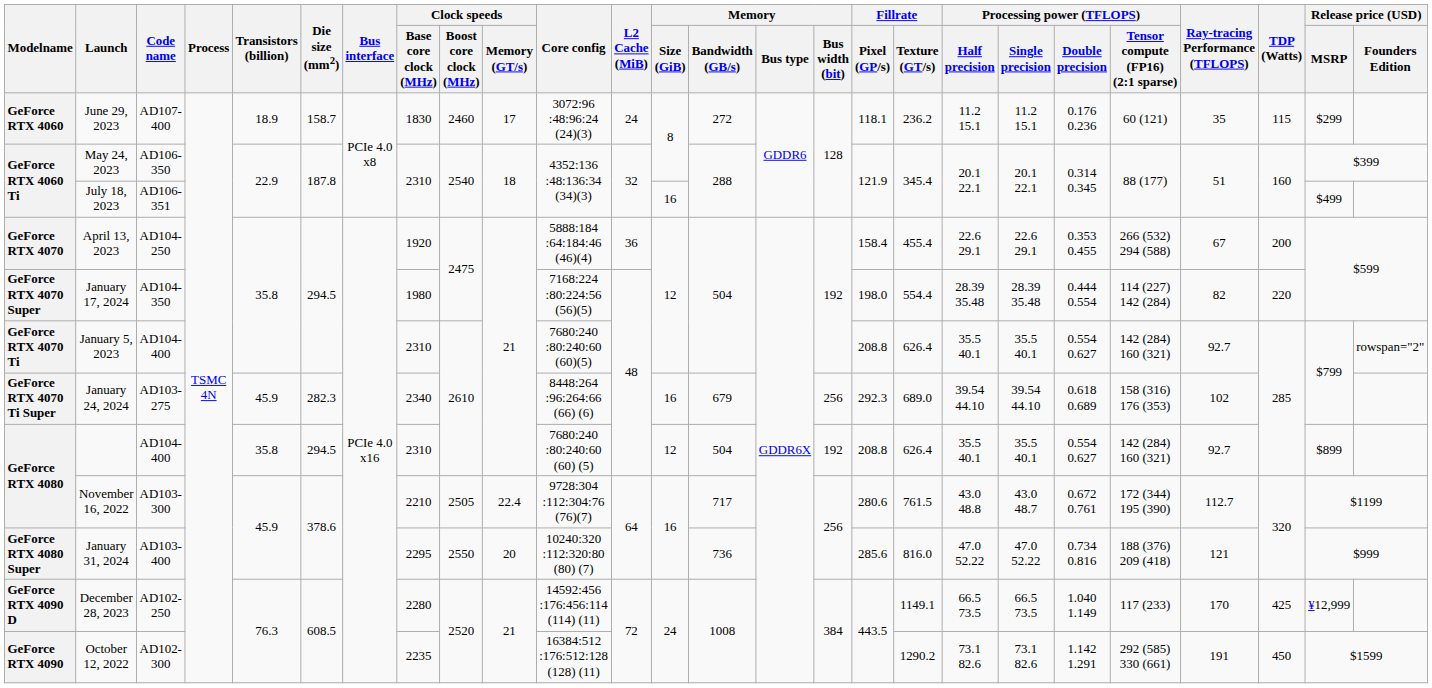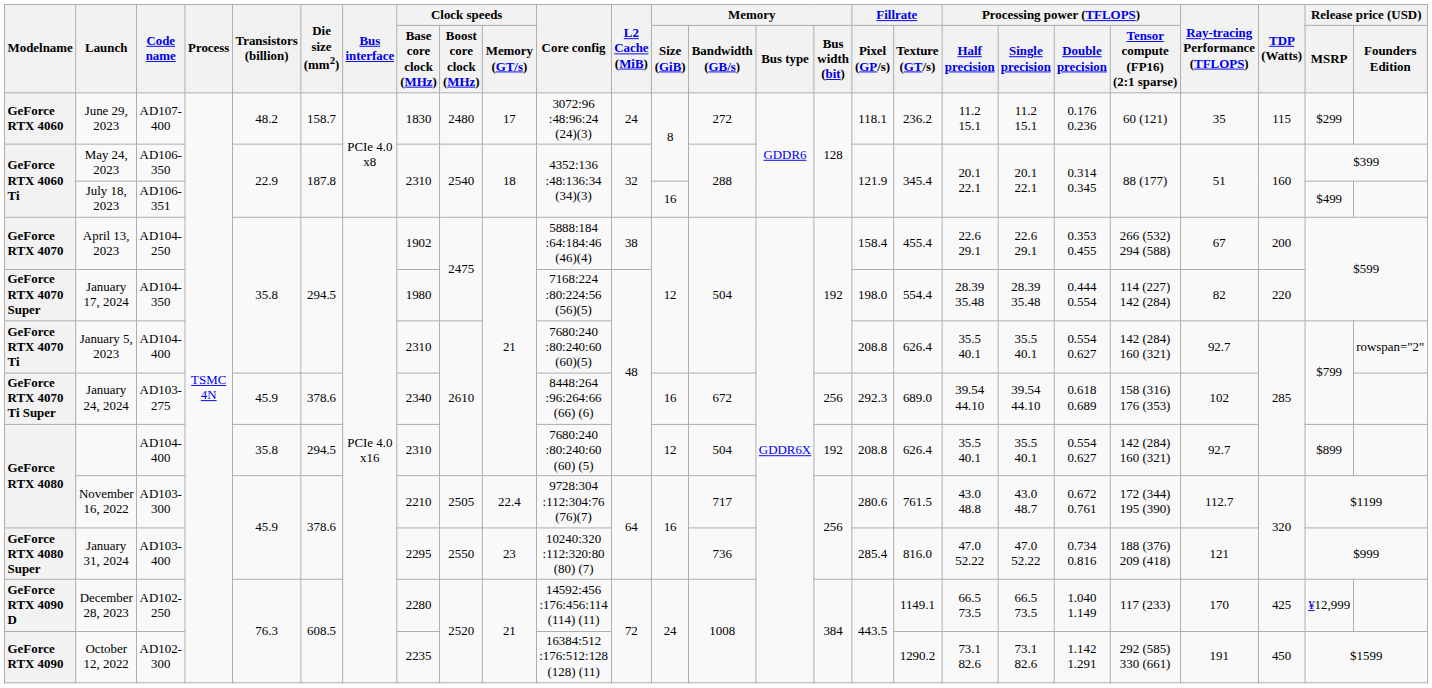(267, 118) 18.9 -> (267, 118) 48.2
(461, 118) 2460 -> (461, 118) 2480
(419, 242) 1920 -> (419, 242) 1902
(631, 242) 36 -> (631, 242) 38
(322, 398) 282.3 -> (322, 398) 378.6
(722, 398) 679 -> (722, 398) 672
(509, 553) 20 -> (509, 553) 23
(873, 553) 285.6 -> (873, 553) 285.4
